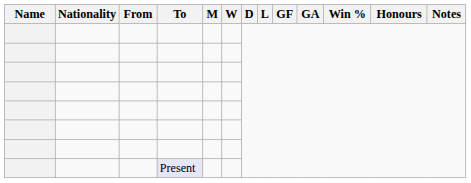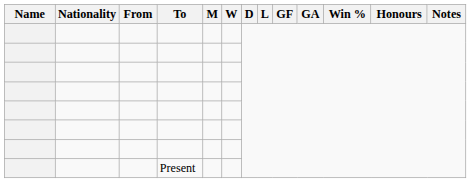(178, 168) lavender background -> (178, 168) no background
